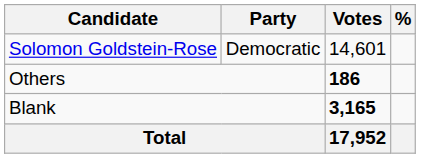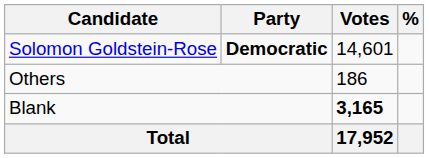(273, 49) normal -> (277, 49) bold
(345, 78) bold -> (352, 78) normal
